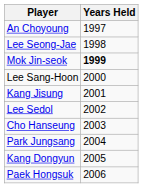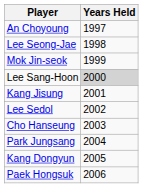(95, 61) bold -> (95, 61) normal
(95, 77) no background -> (95, 77) lightgrey background
